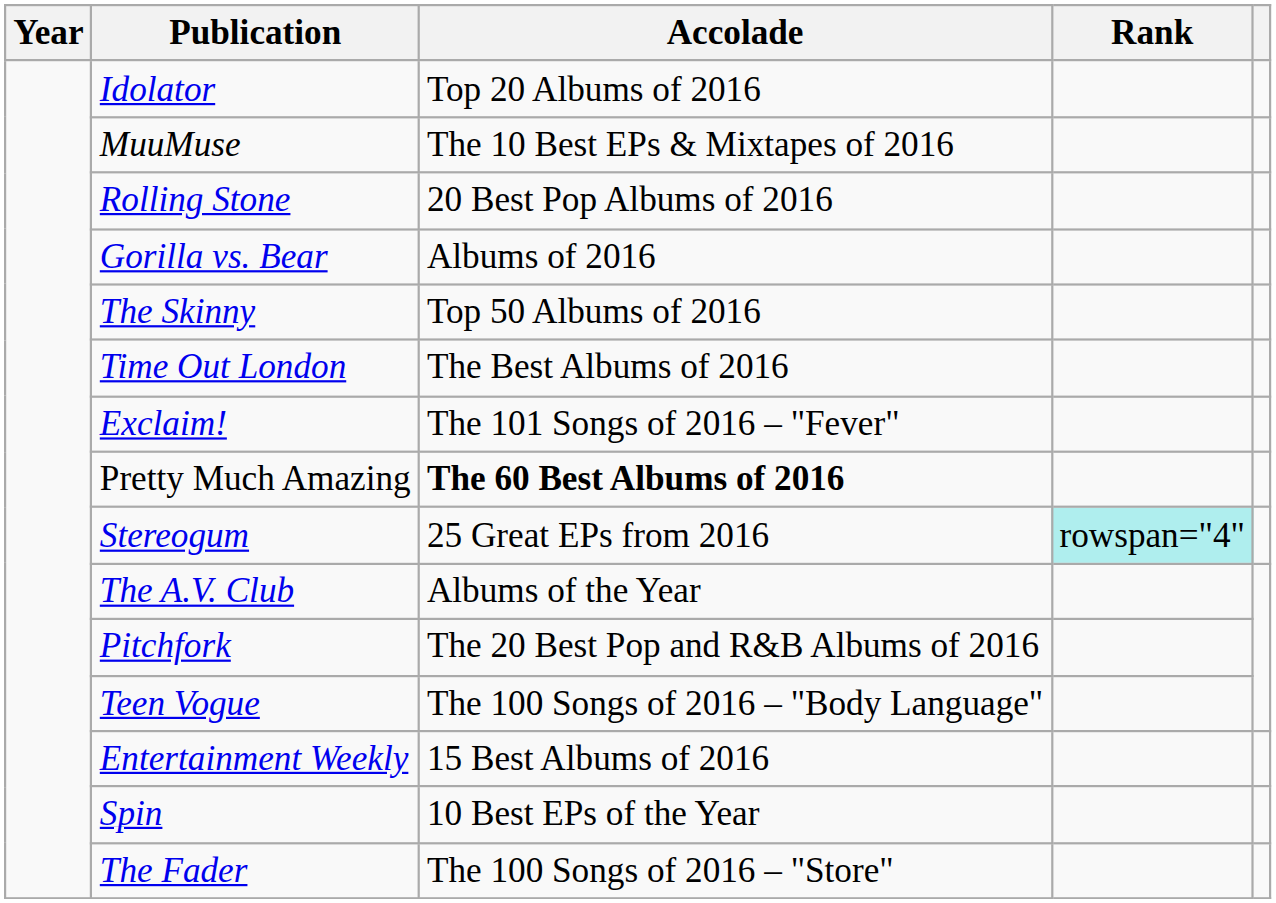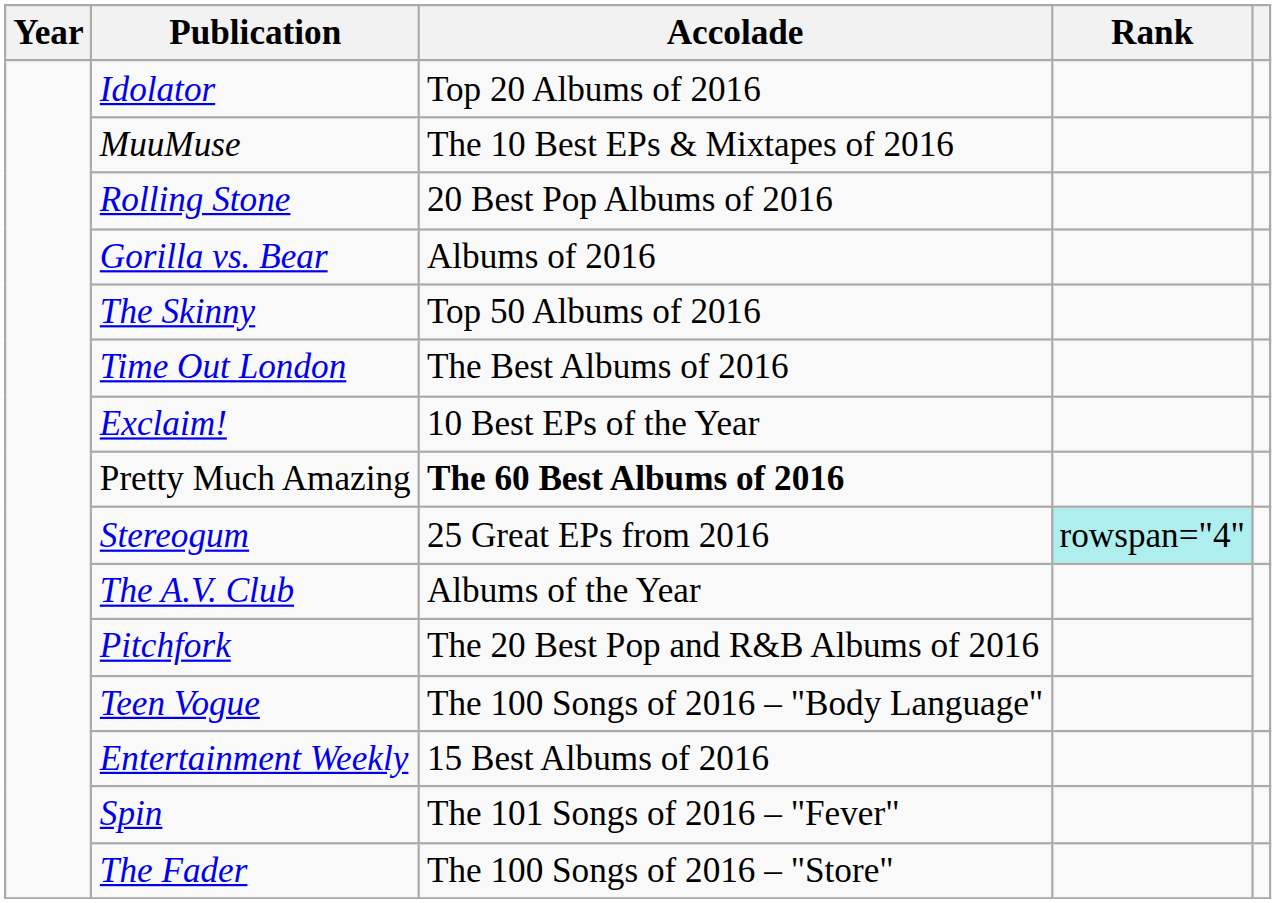(663, 423) The 101 Songs of 2016 – "Fever" -> (593, 423) 10 Best EPs of the Year
(593, 813) 10 Best EPs of the Year -> (663, 813) The 101 Songs of 2016 – "Fever"
